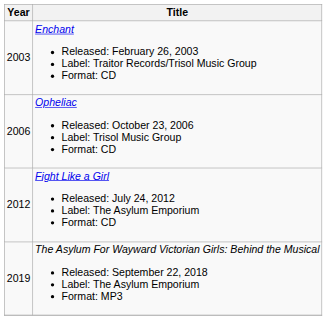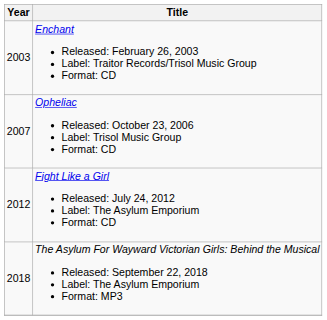(19, 131) 2006 -> (19, 131) 2007
(19, 278) 2019 -> (19, 278) 2018
